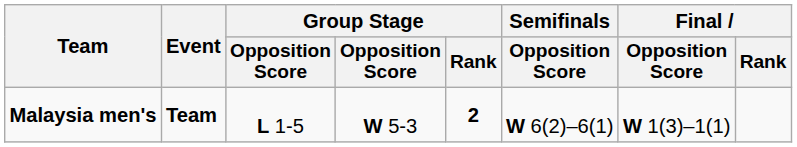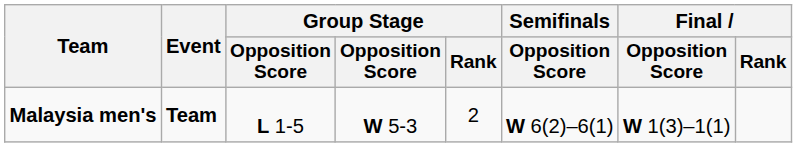(473, 115) bold -> (473, 115) normal
